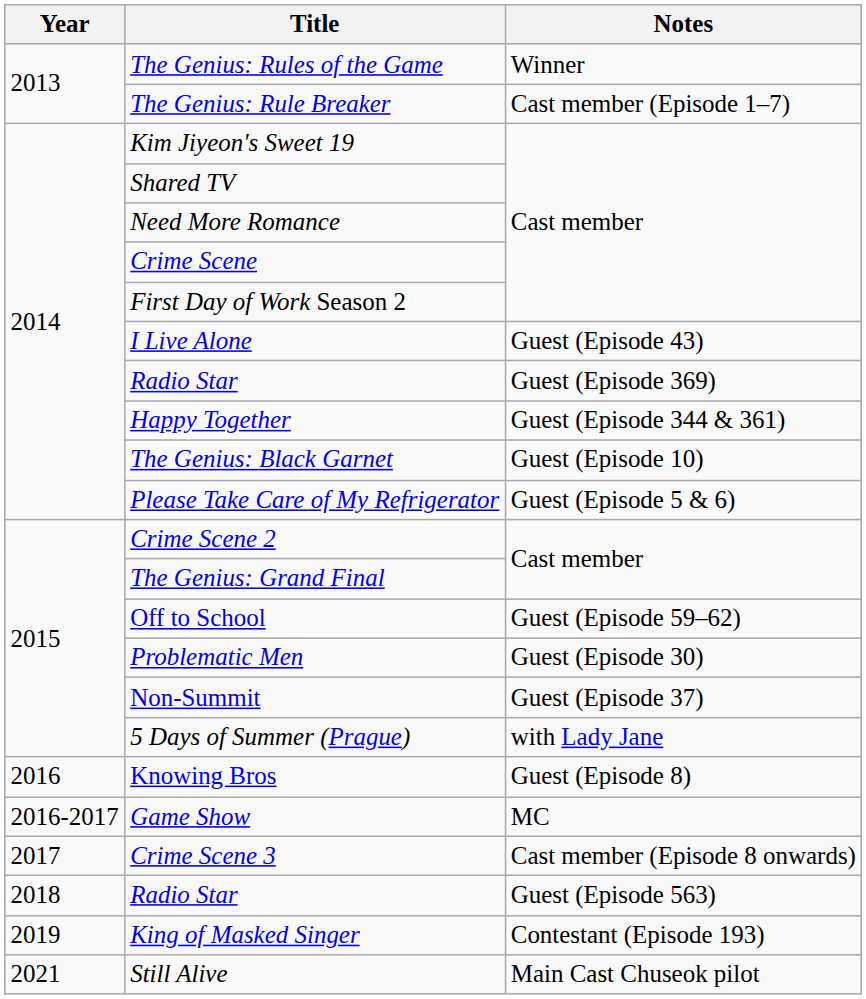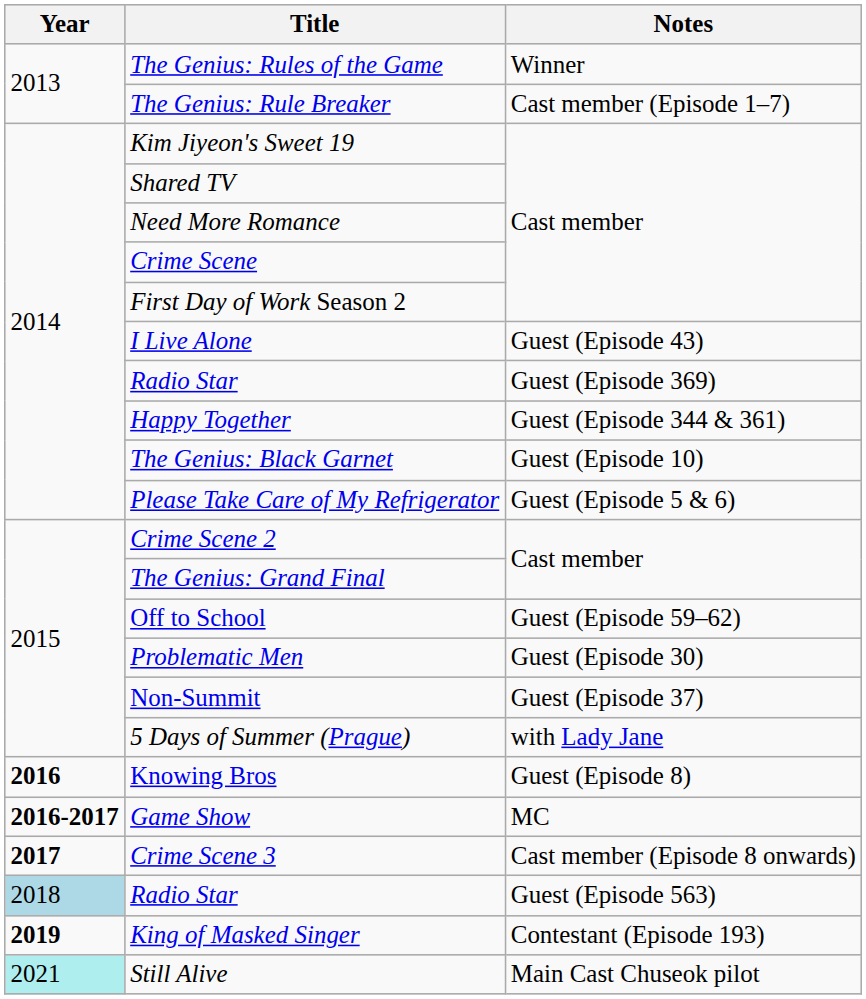(35, 776) normal -> (35, 776) bold
(65, 815) normal -> (65, 815) bold
(35, 855) normal -> (35, 855) bold
(35, 895) no background -> (35, 895) lightblue background
(35, 934) normal -> (35, 934) bold
(35, 974) no background -> (35, 974) paleturquoise background
